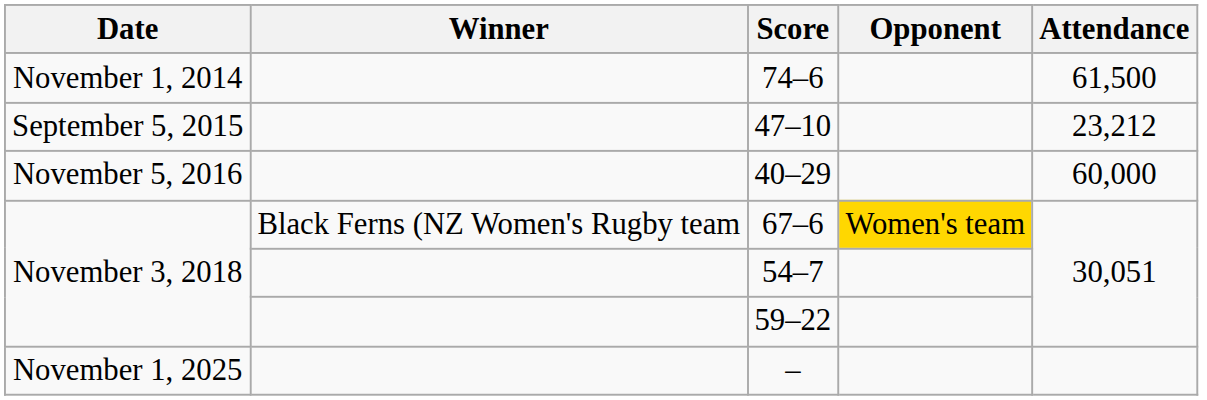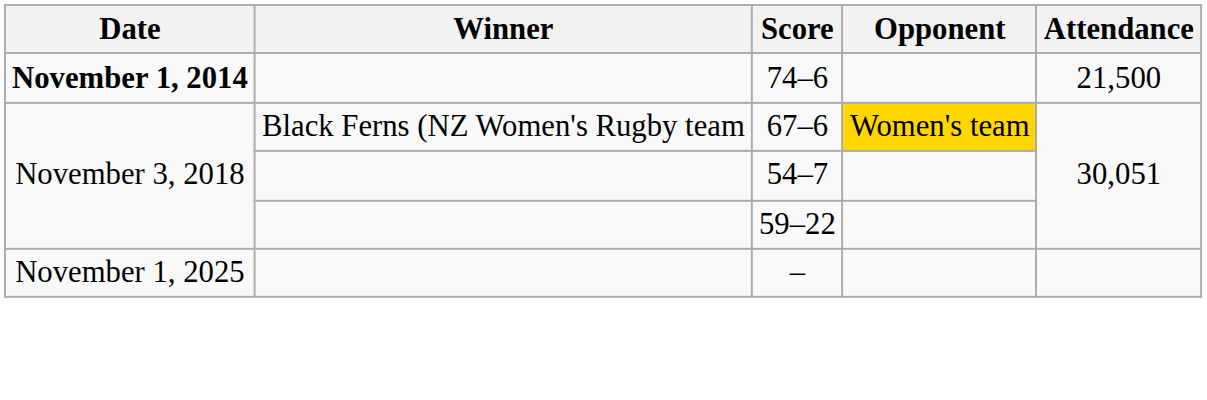(128, 77) normal -> (130, 77) bold
(1114, 77) 61,500 -> (1119, 77) 21,500
- row: (793, 126)
- row: (793, 175)
